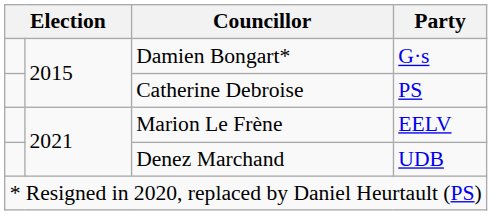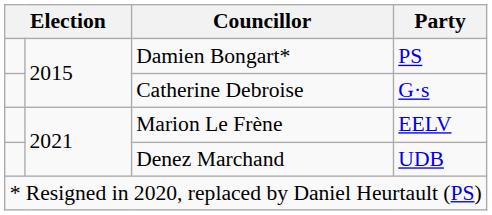(414, 55) G·s -> (410, 55) PS
(410, 90) PS -> (414, 90) G·s
